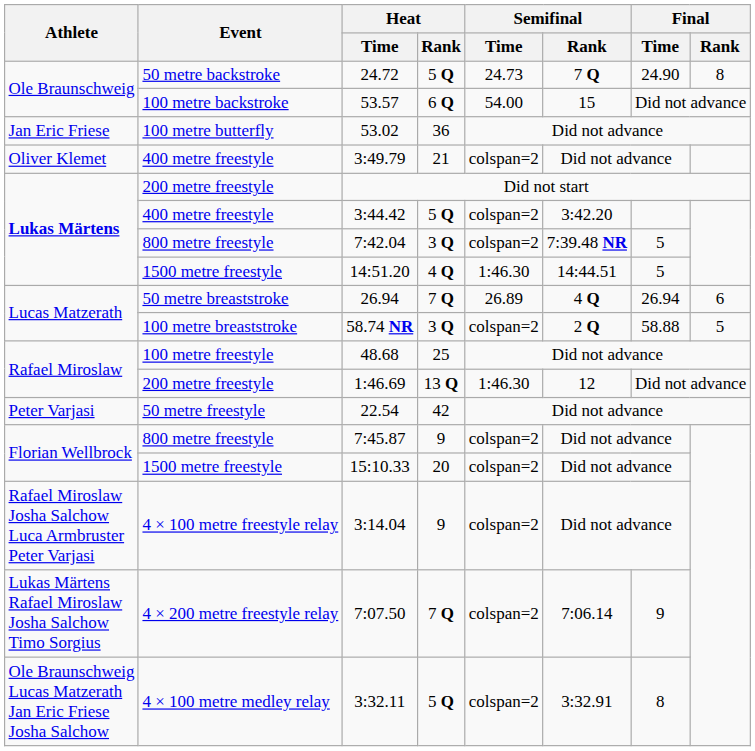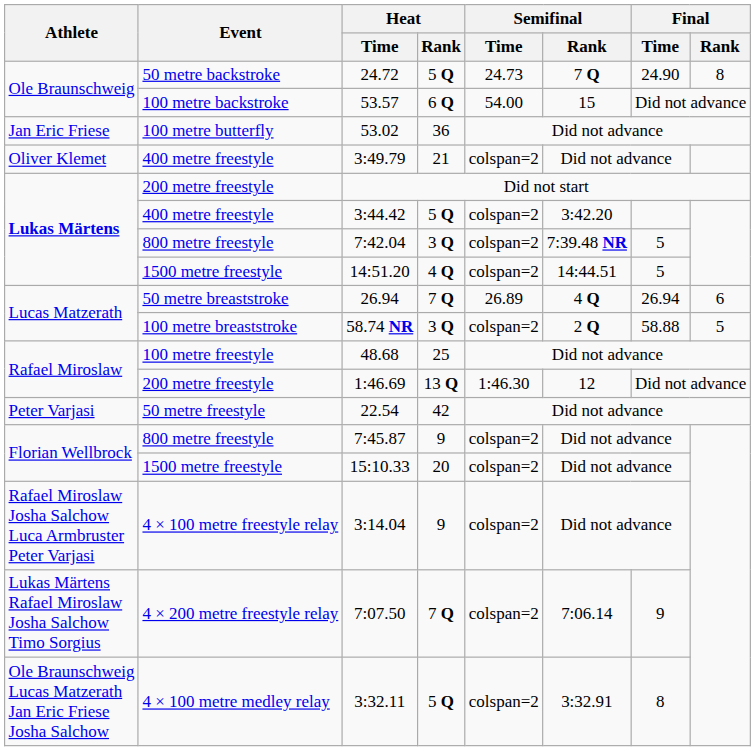(504, 271) 1:46.30 -> (504, 271) colspan=2
